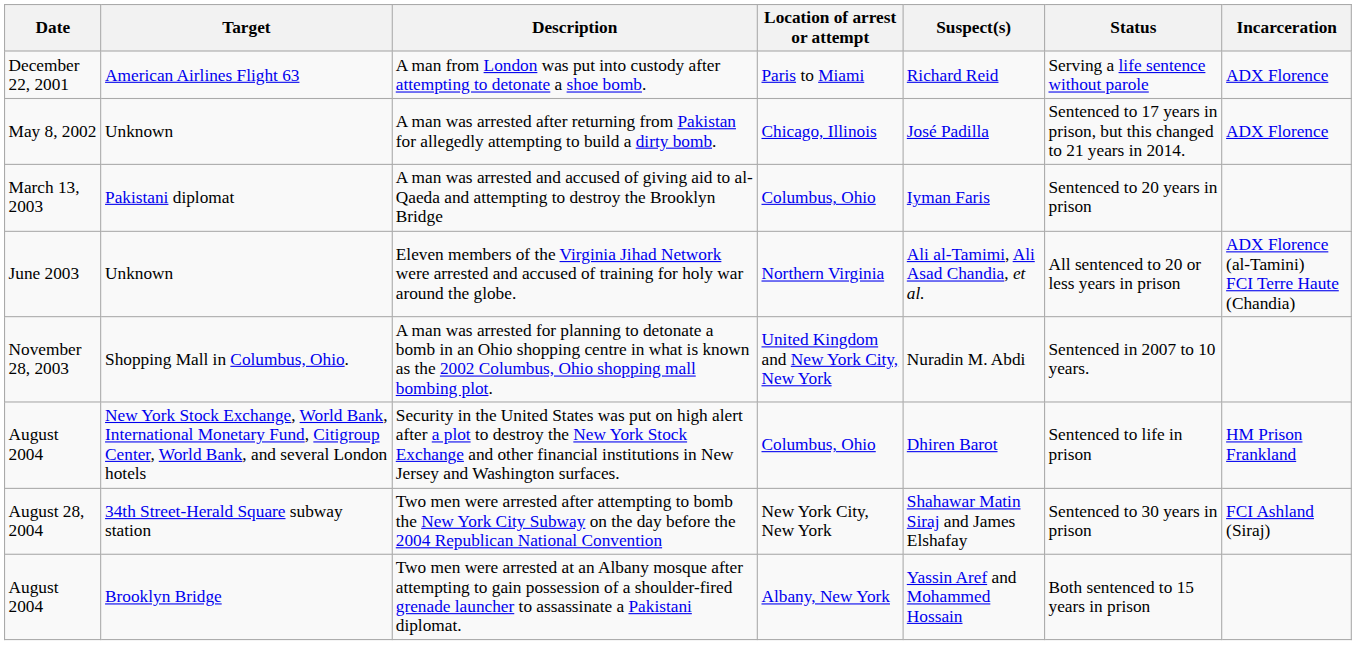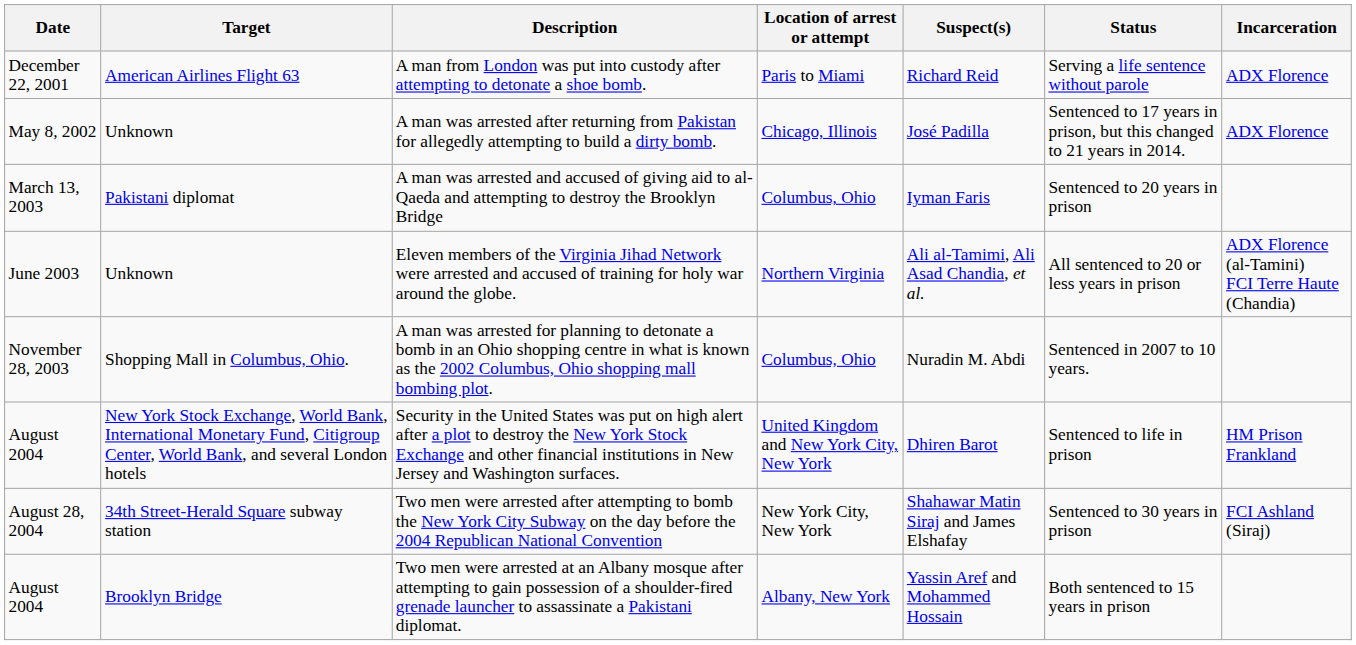(830, 359) United Kingdom and New York City, New York -> (819, 359) Columbus, Ohio
(819, 445) Columbus, Ohio -> (830, 445) United Kingdom and New York City, New York
